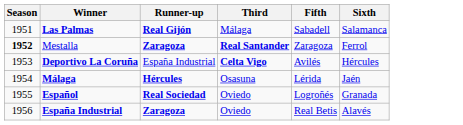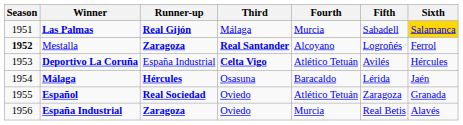+ column: (326, 12)
(364, 29) no background -> (433, 29) gold background
(313, 45) Zaragoza -> (382, 45) Logroñés
(314, 95) Logroñés -> (382, 95) Zaragoza
